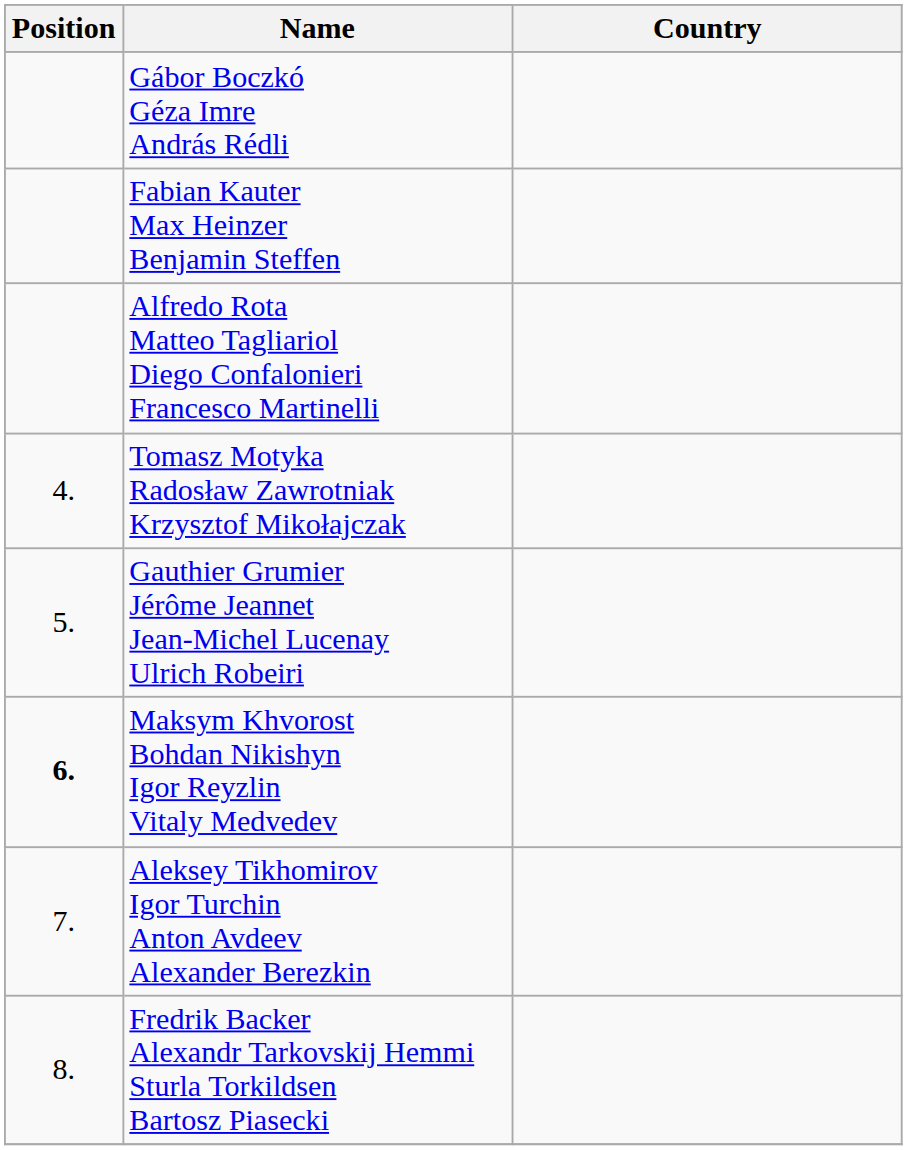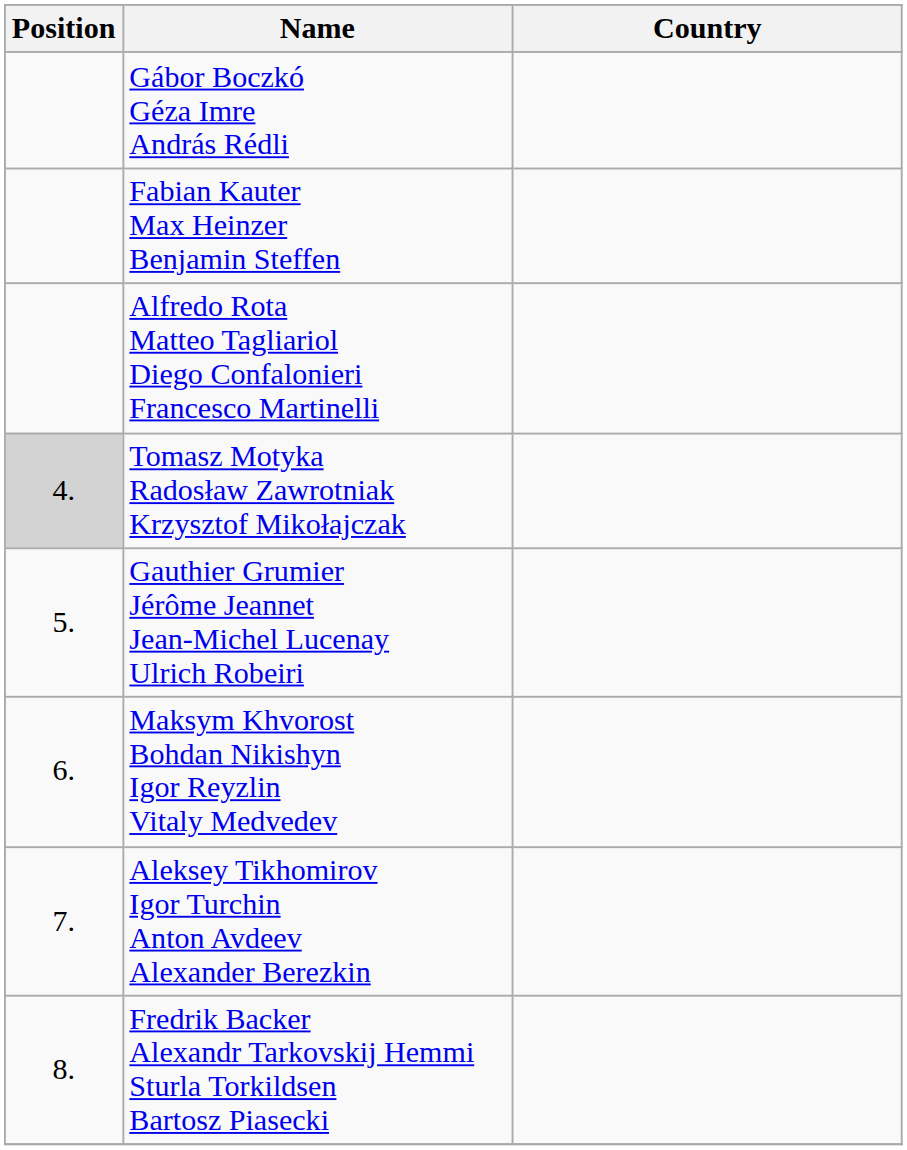(64, 489) no background -> (64, 489) lightgrey background
(64, 771) bold -> (64, 771) normal
